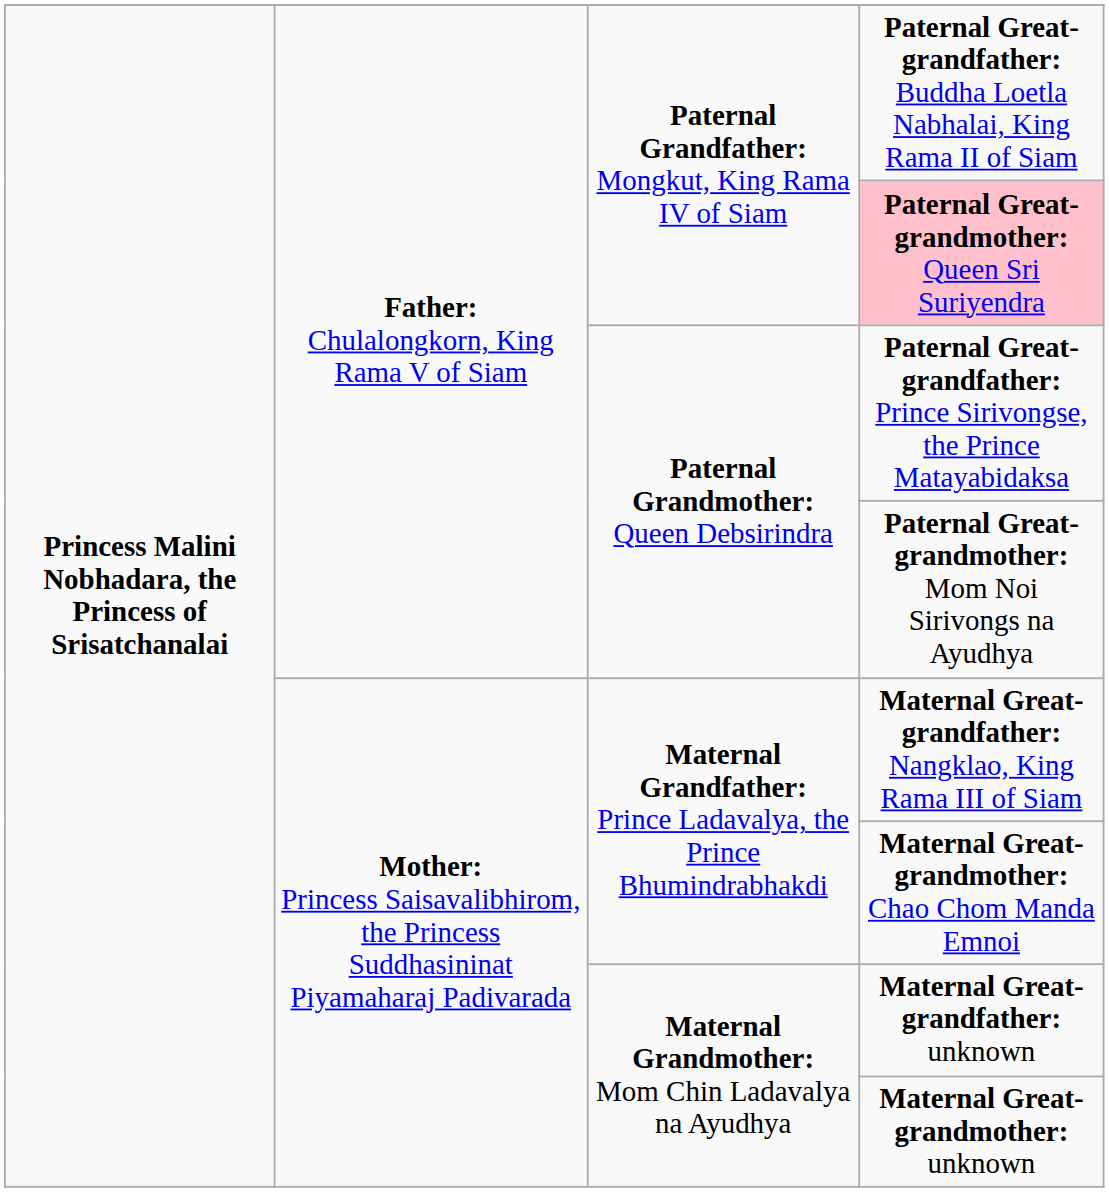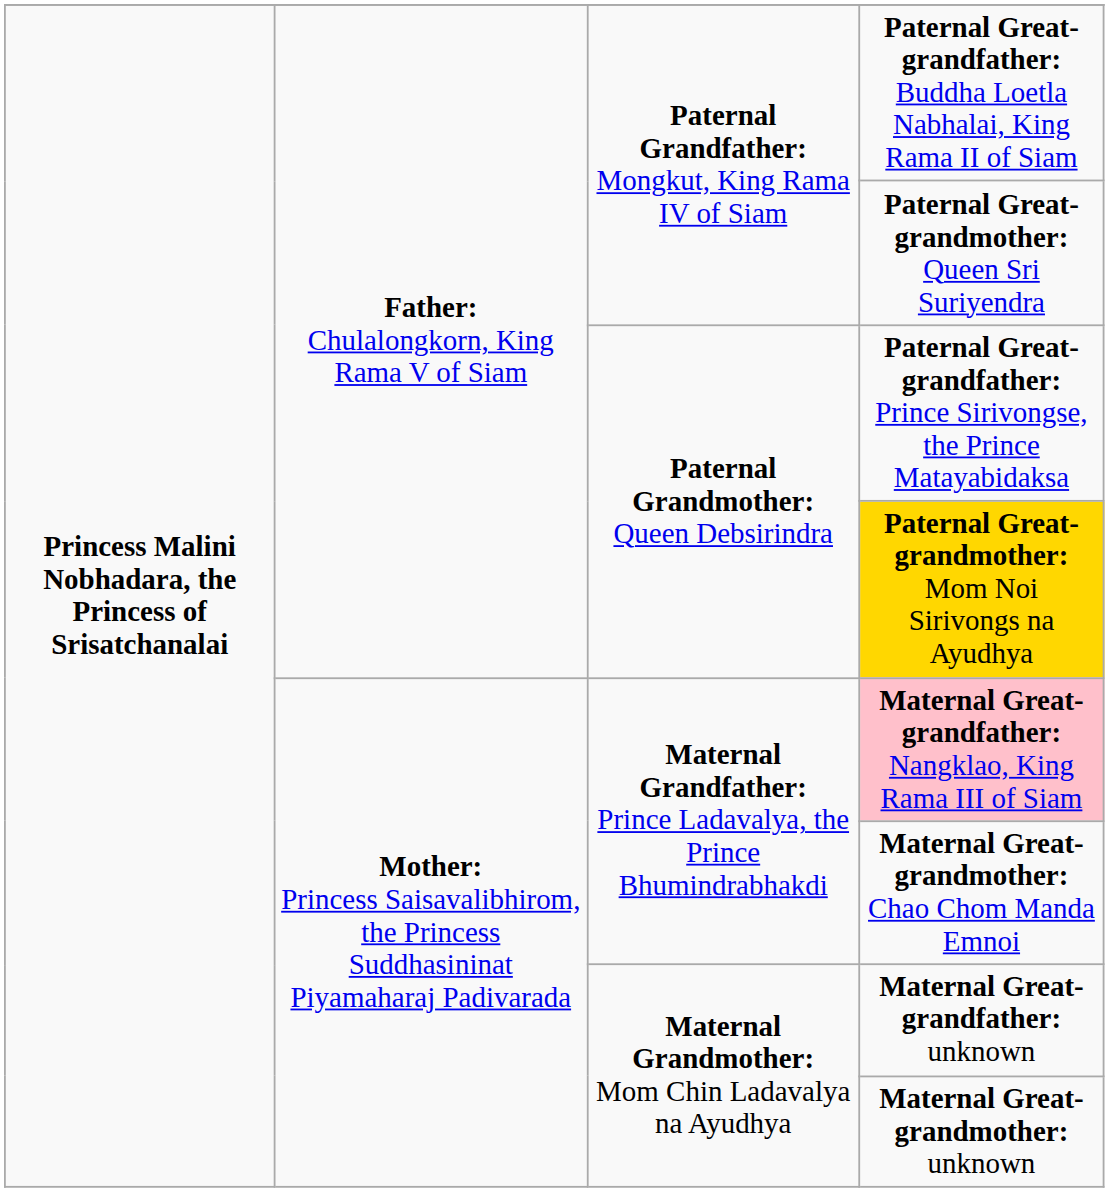(981, 252) pink background -> (981, 252) no background
(981, 588) no background -> (981, 588) gold background
(981, 748) no background -> (981, 748) pink background
